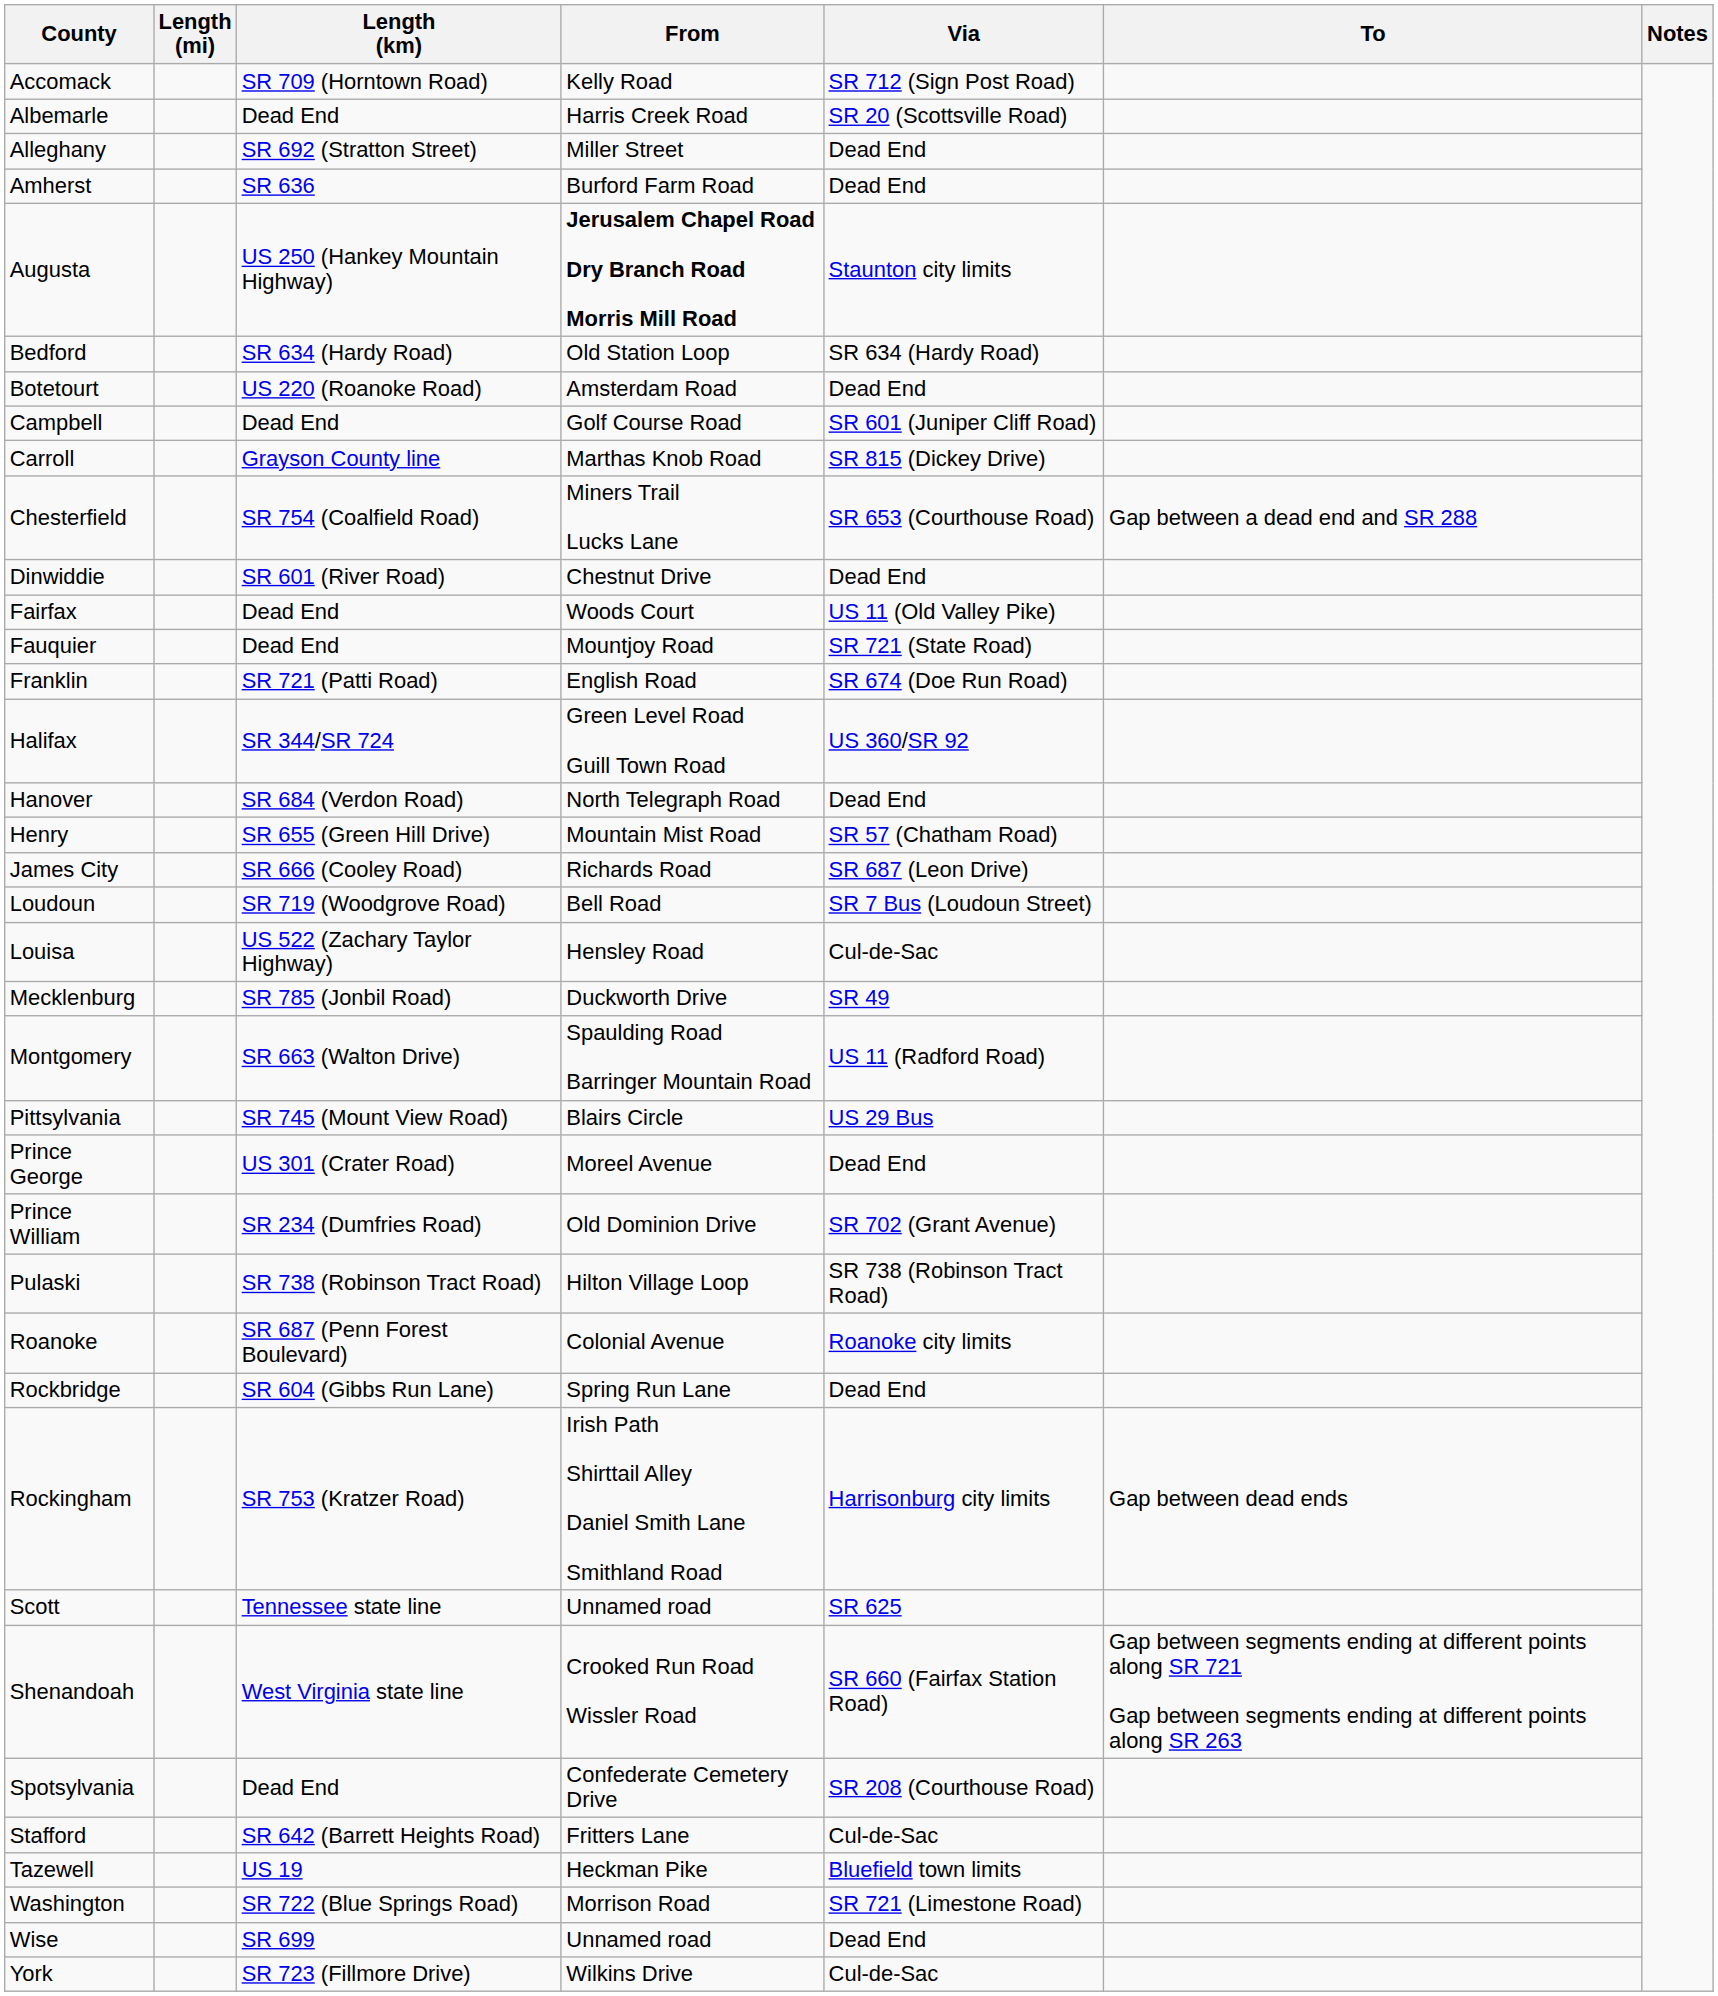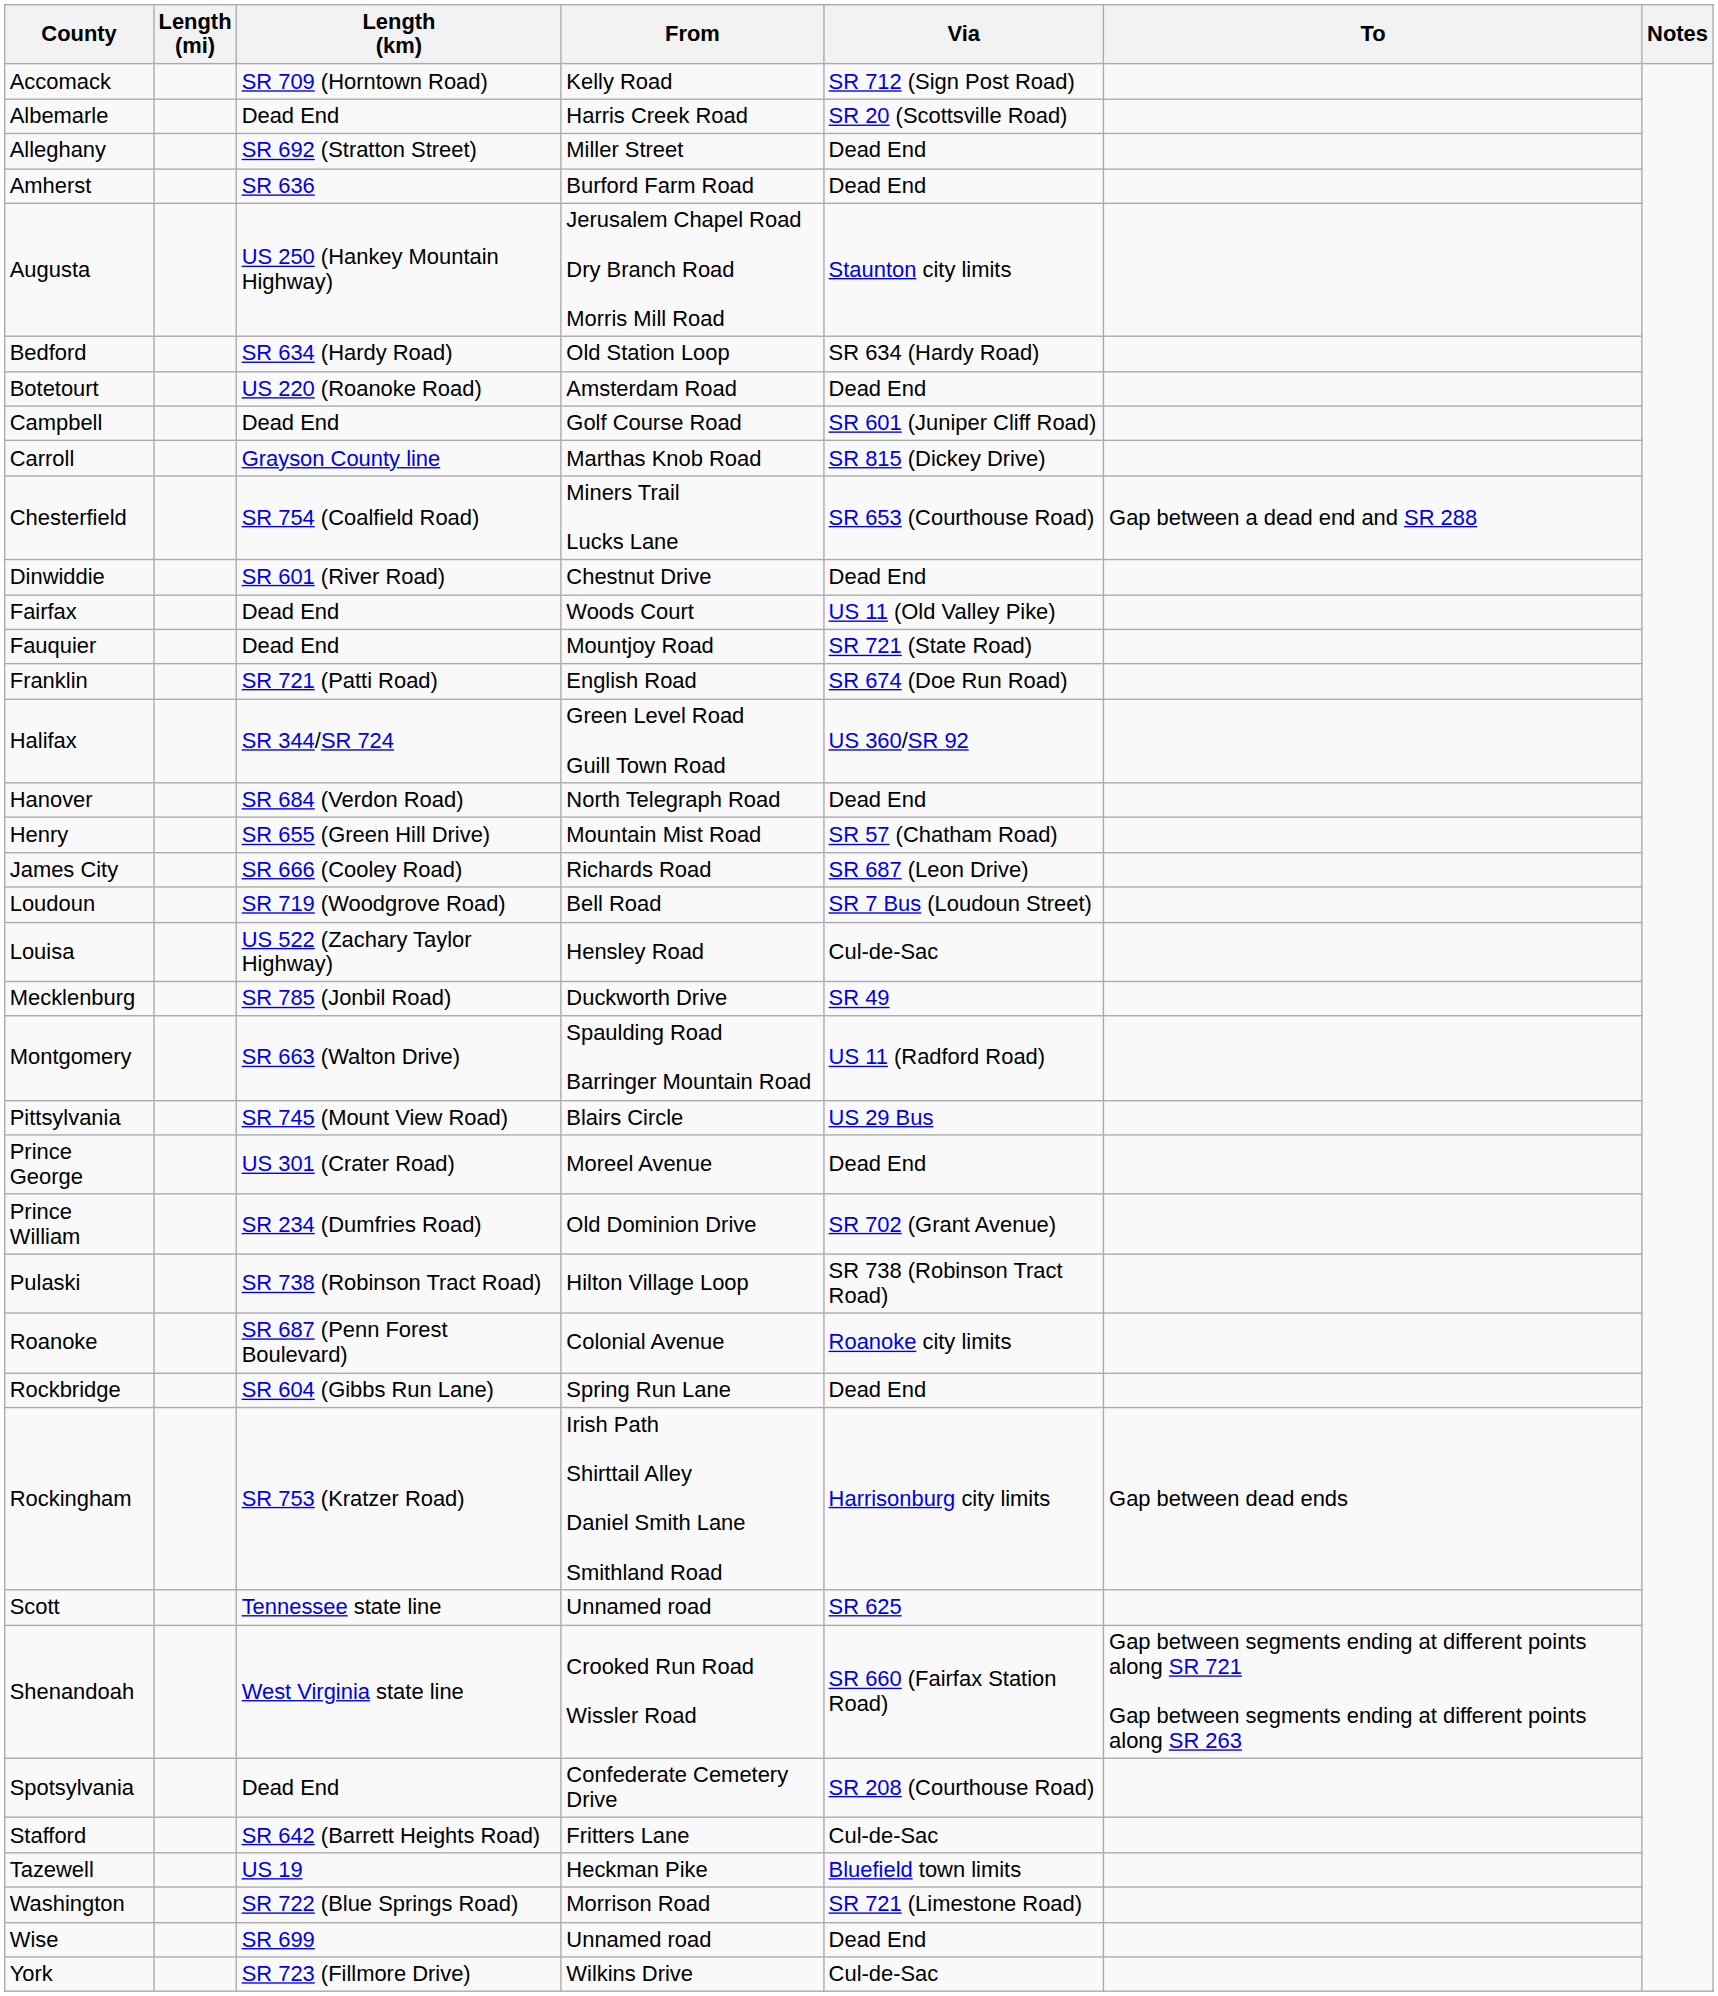(691, 269) bold -> (684, 269) normal
